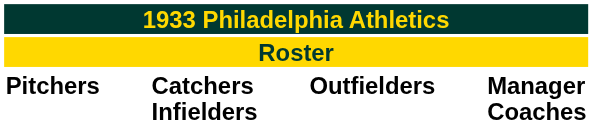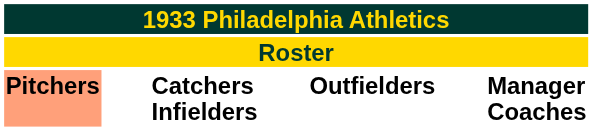(53, 85) no background -> (53, 85) lightsalmon background
